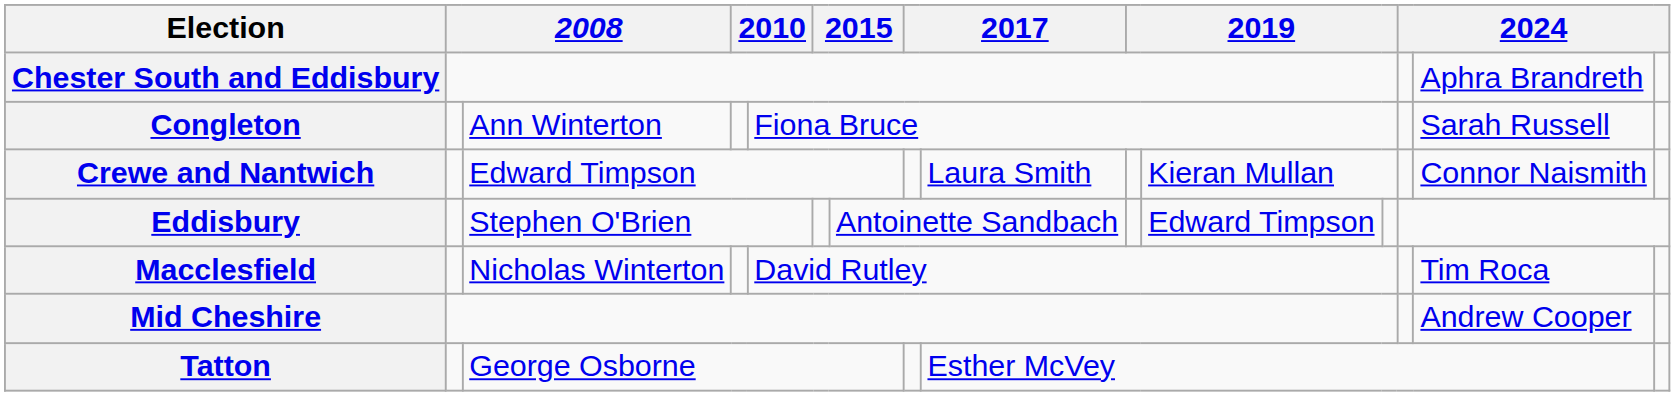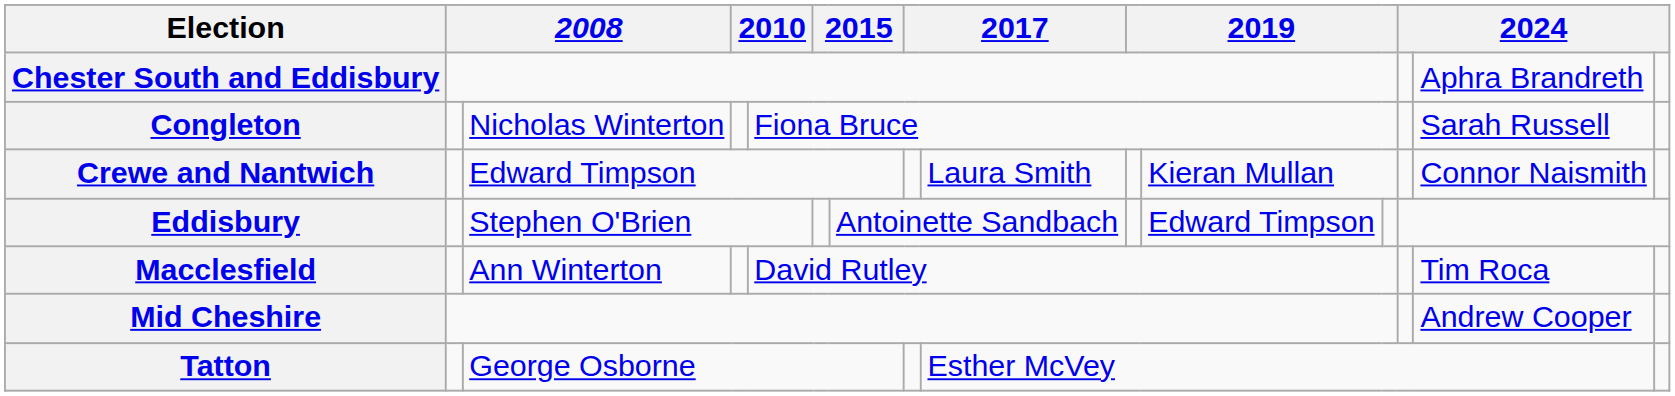(566, 125) Ann Winterton -> (597, 125) Nicholas Winterton
(597, 269) Nicholas Winterton -> (566, 269) Ann Winterton
